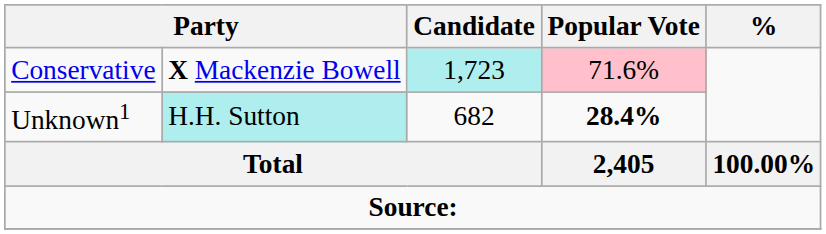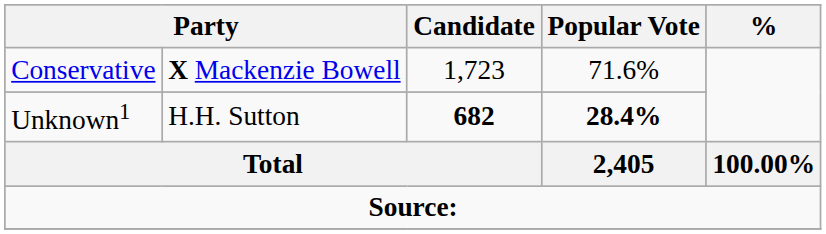(474, 69) paleturquoise background -> (474, 69) no background
(624, 69) pink background -> (624, 69) no background
(234, 116) paleturquoise background -> (234, 116) no background
(474, 116) normal -> (474, 116) bold
